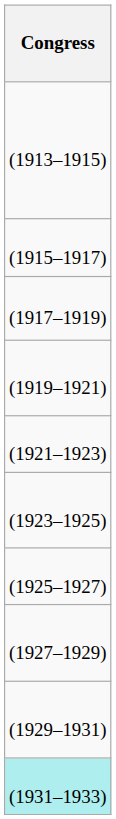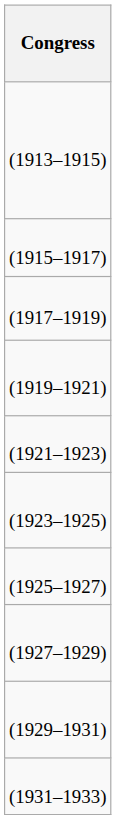(58, 797) paleturquoise background -> (58, 797) no background
